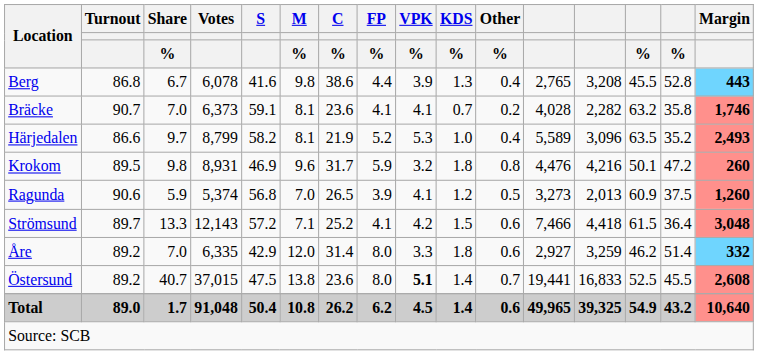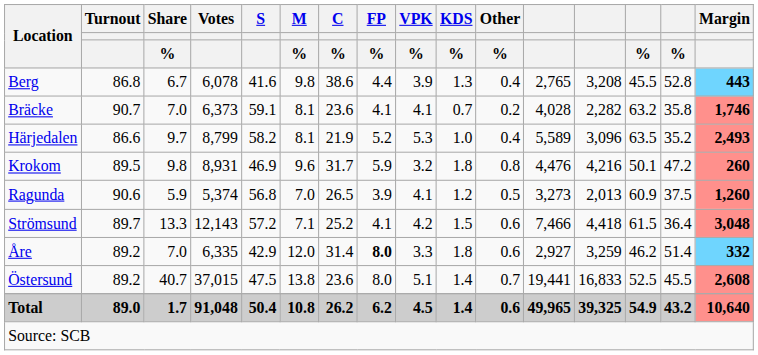(382, 251) normal -> (382, 251) bold
(423, 279) bold -> (423, 279) normal
